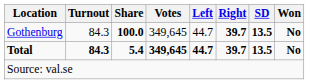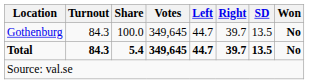(130, 32) bold -> (130, 32) normal
(236, 32) bold -> (236, 32) normal
(262, 32) bold -> (262, 32) normal
